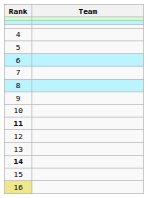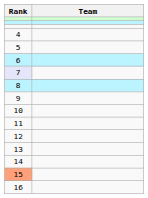(18, 73) no background -> (18, 73) lavender background
(18, 123) bold -> (18, 123) normal
(18, 162) bold -> (18, 162) normal
(18, 174) no background -> (18, 174) lightsalmon background
(18, 187) khaki background -> (18, 187) no background
